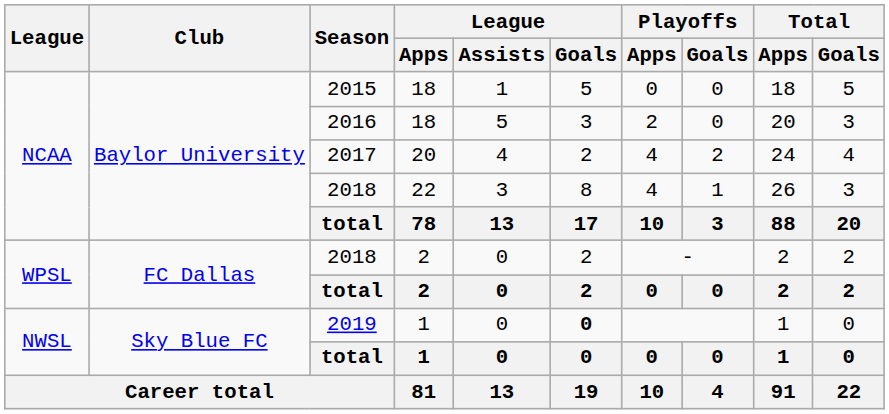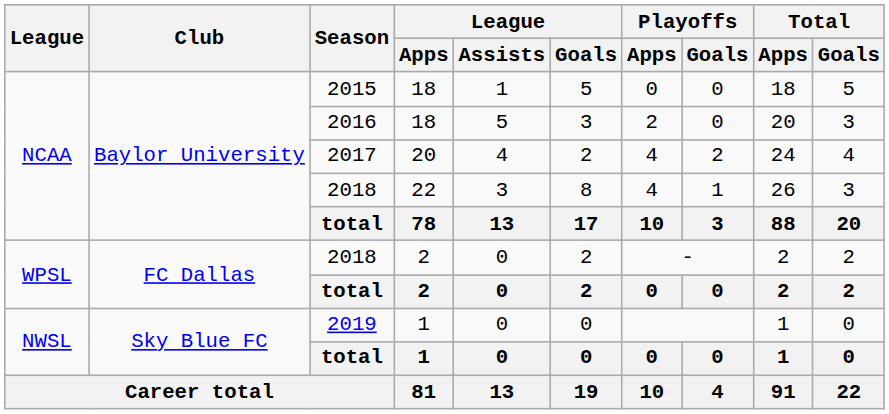(586, 325) bold -> (586, 325) normal
